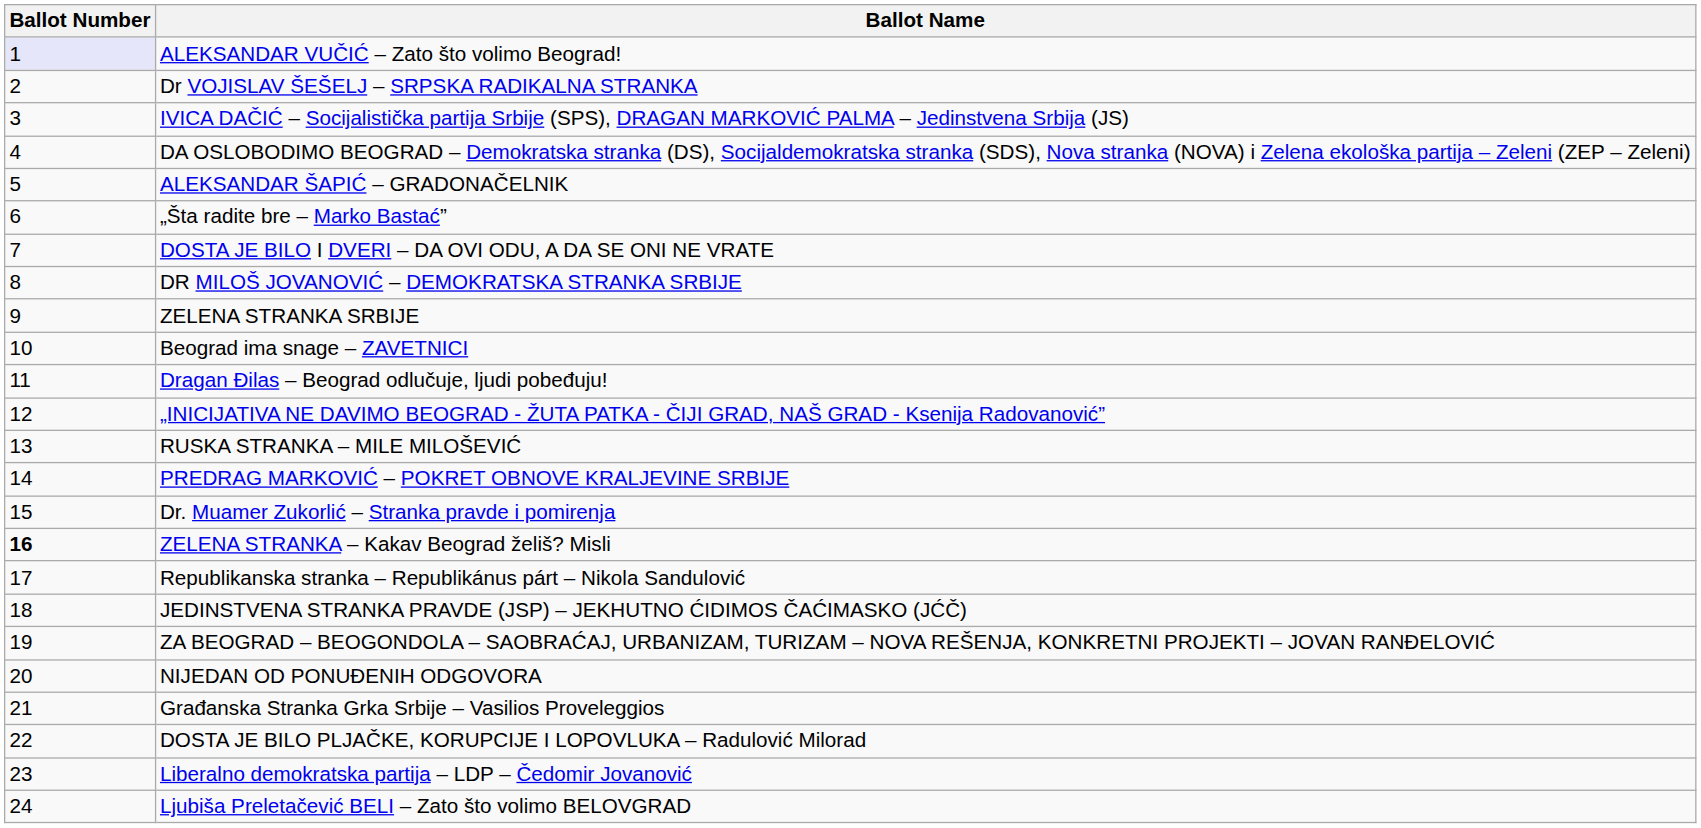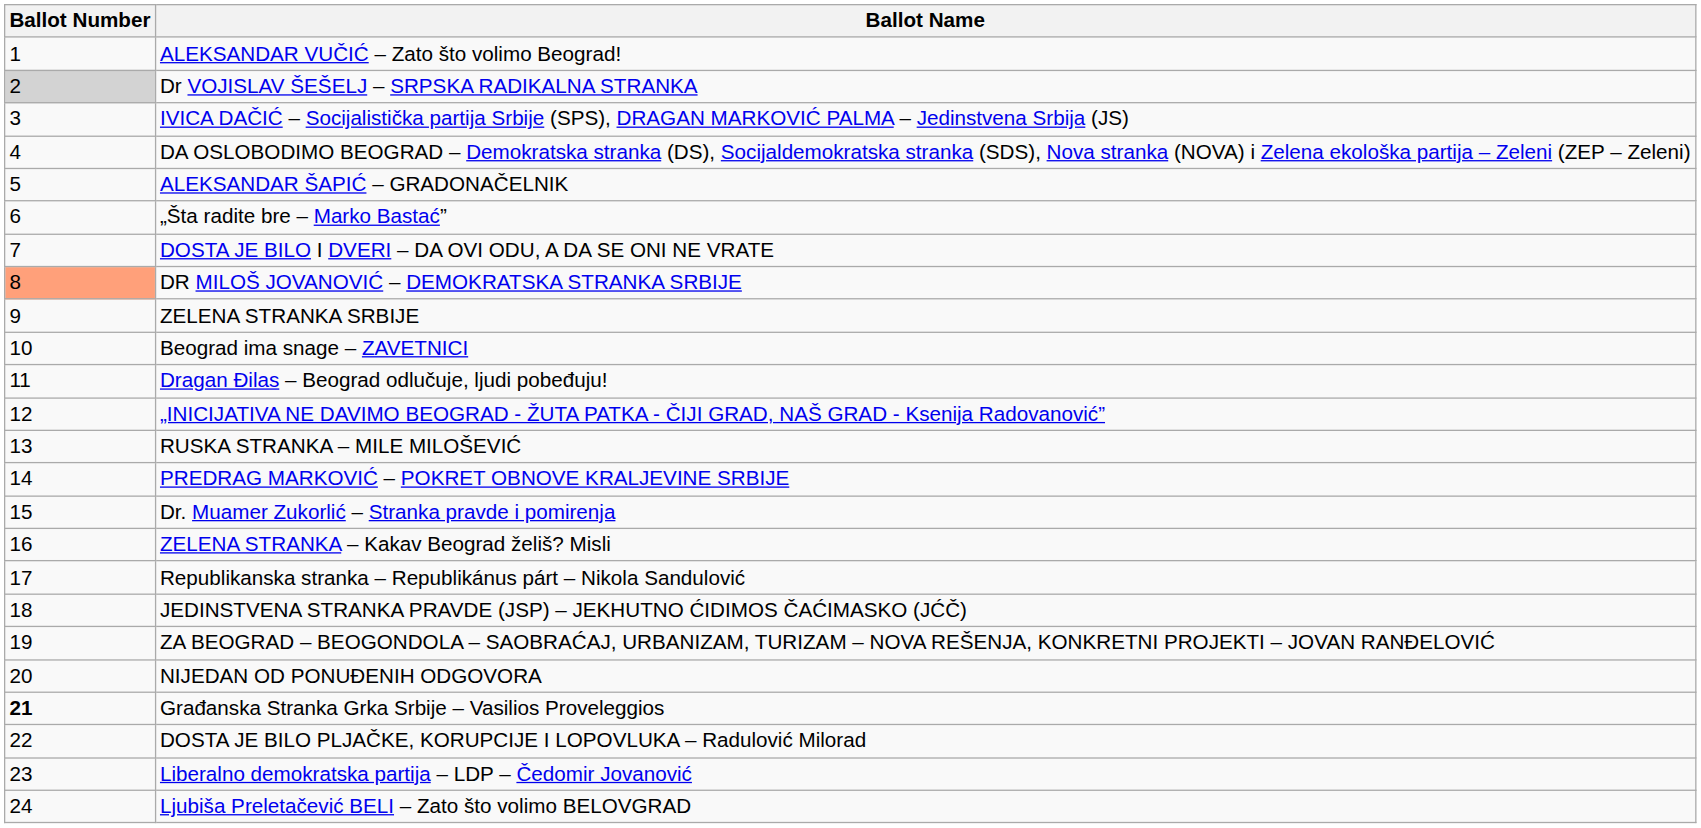(15, 53) lavender background -> (15, 53) no background
(15, 86) no background -> (15, 86) lightgrey background
(15, 282) no background -> (15, 282) lightsalmon background
(21, 544) bold -> (21, 544) normal
(21, 708) normal -> (21, 708) bold
